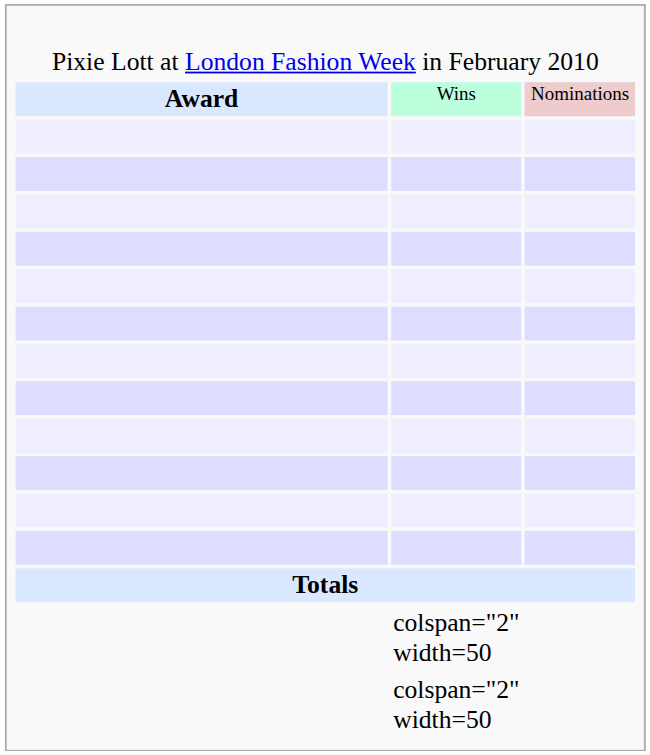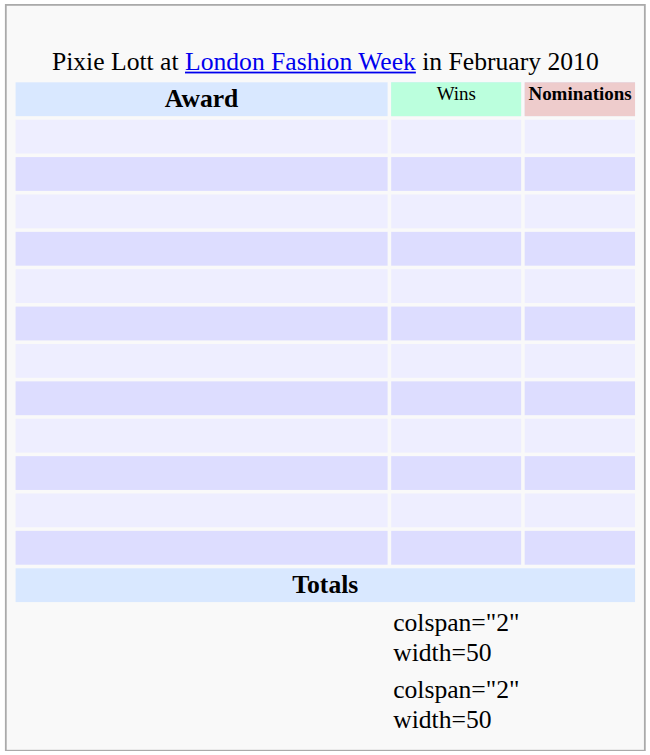(580, 94) normal -> (580, 94) bold
